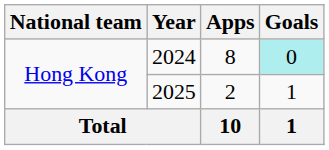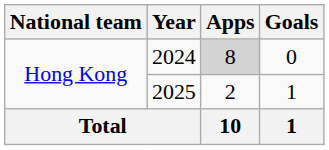(230, 56) no background -> (230, 56) lightgrey background
(292, 56) paleturquoise background -> (292, 56) no background
